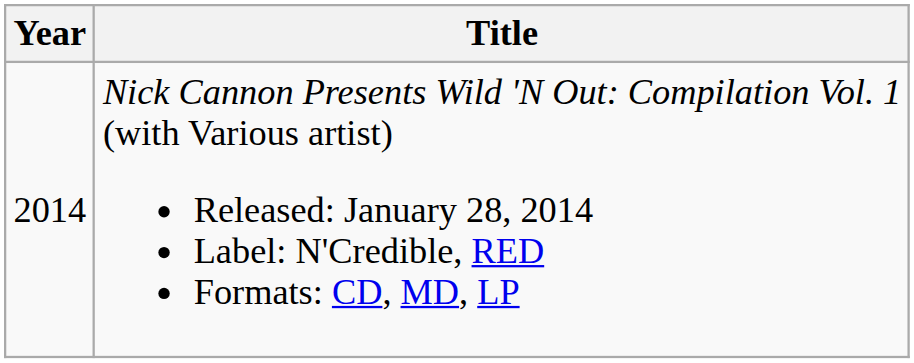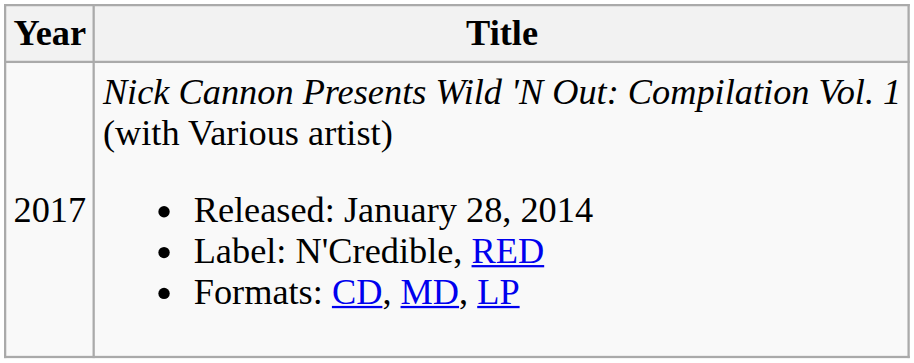(50, 208) 2014 -> (50, 208) 2017
